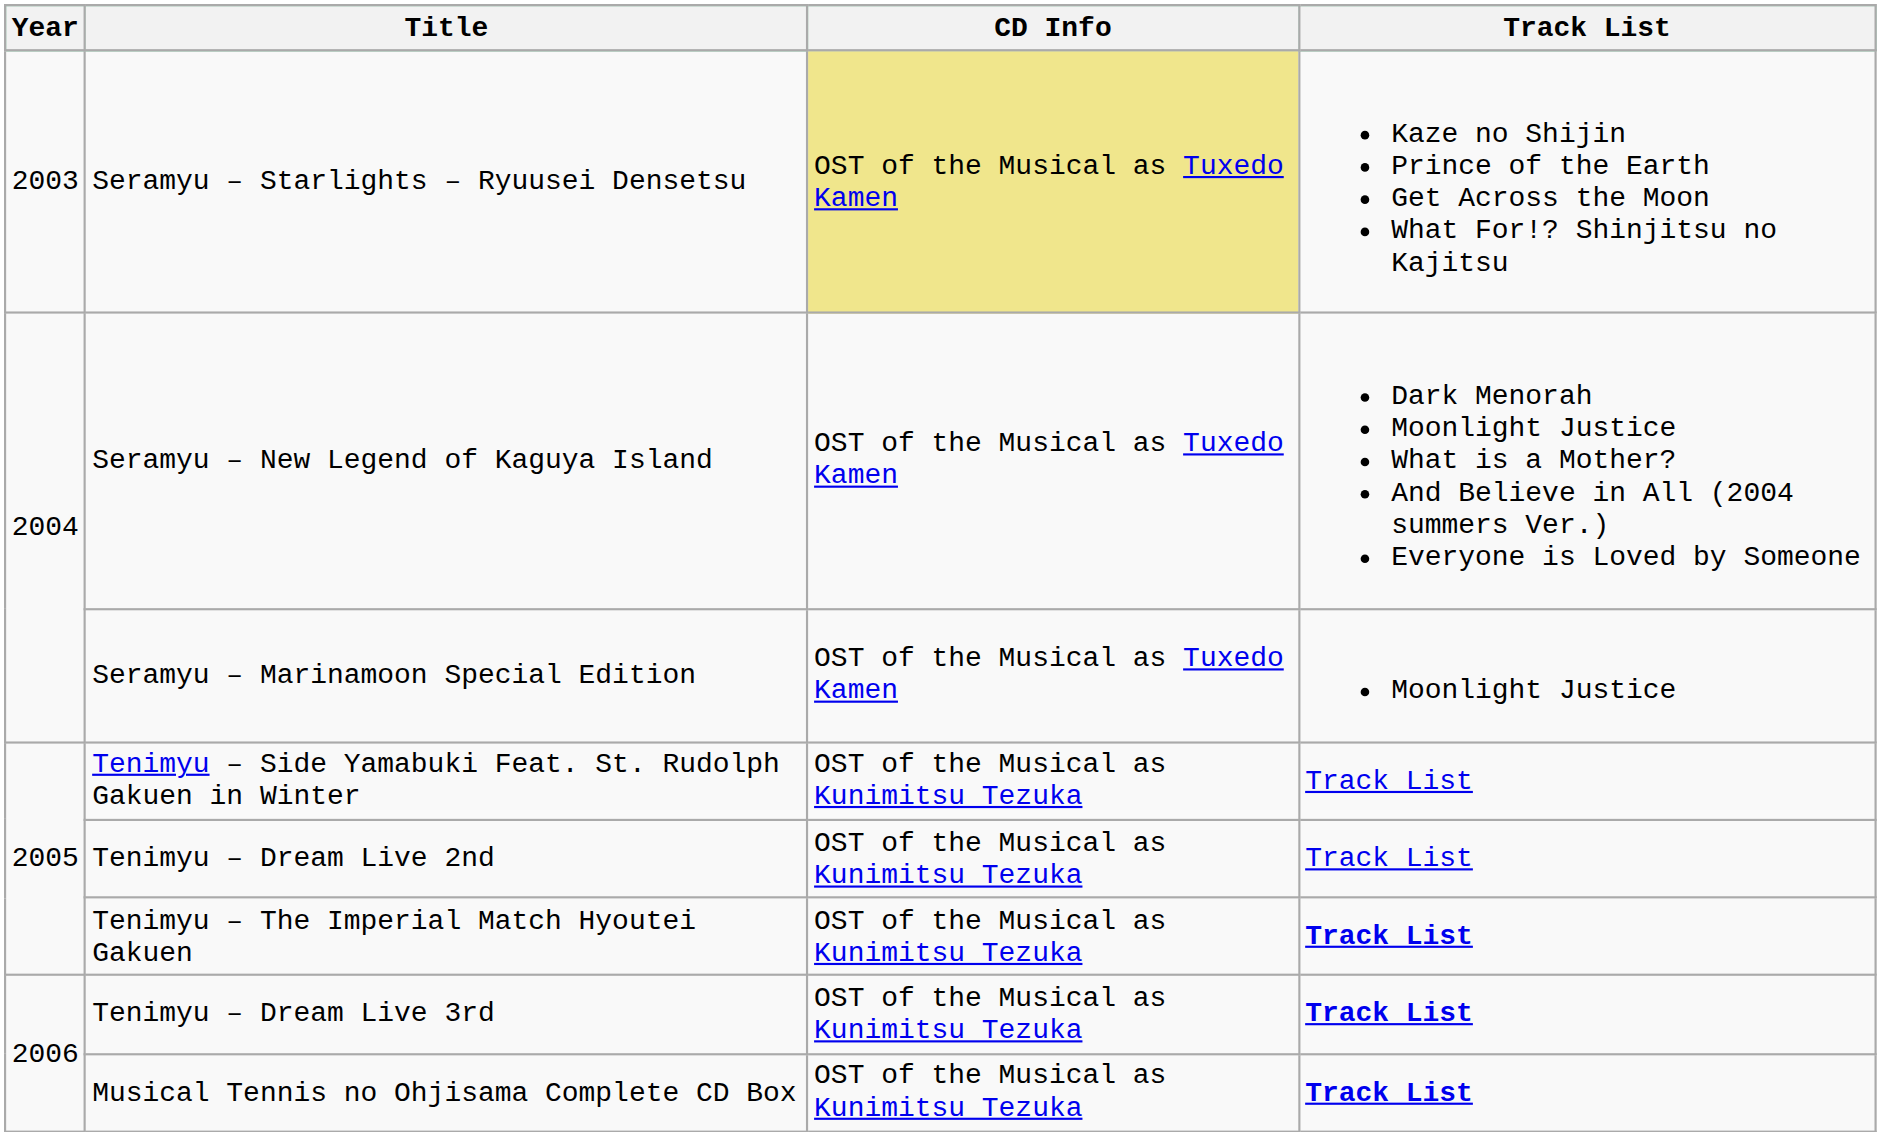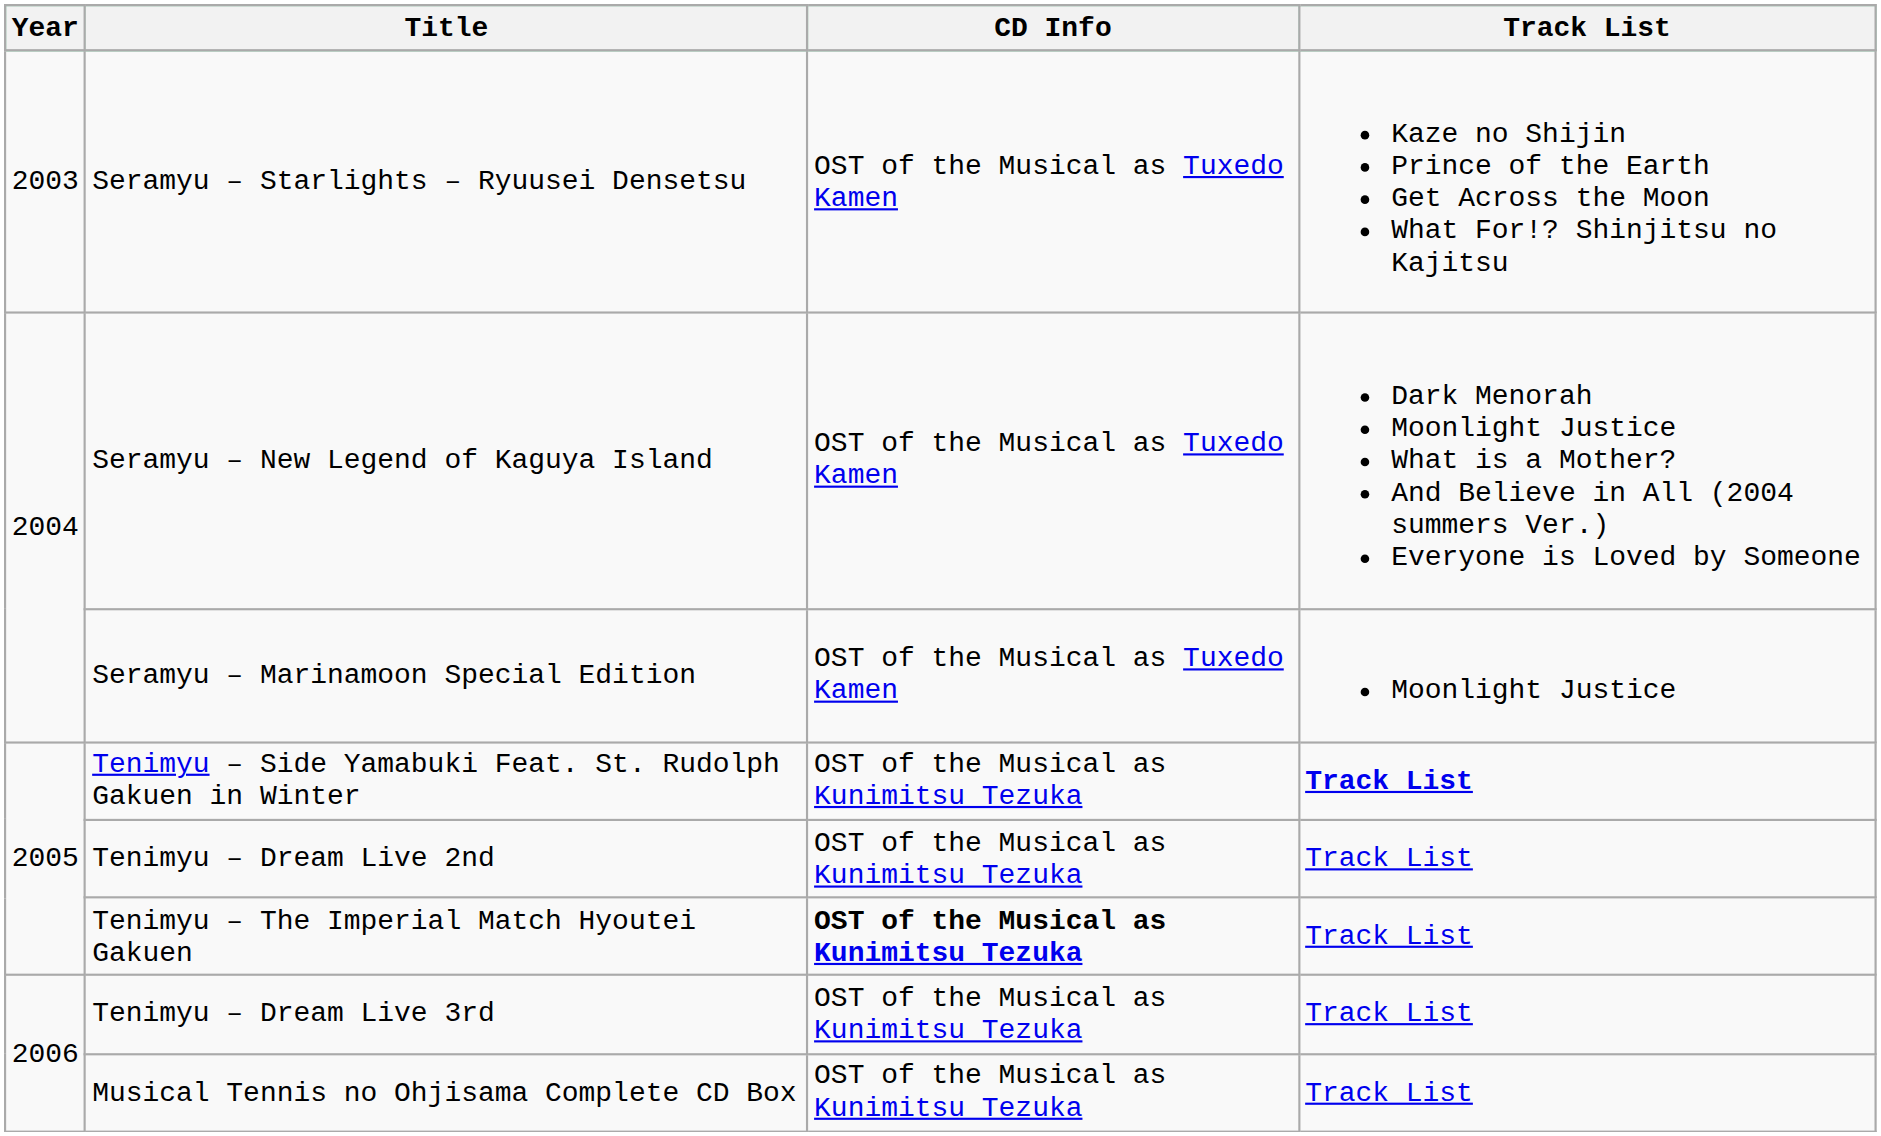(1049, 182) khaki background -> (1049, 182) no background
(1389, 781) normal -> (1389, 781) bold
(990, 936) normal -> (990, 936) bold
(1389, 936) bold -> (1389, 936) normal
(1389, 1014) bold -> (1389, 1014) normal
(1389, 1092) bold -> (1389, 1092) normal
